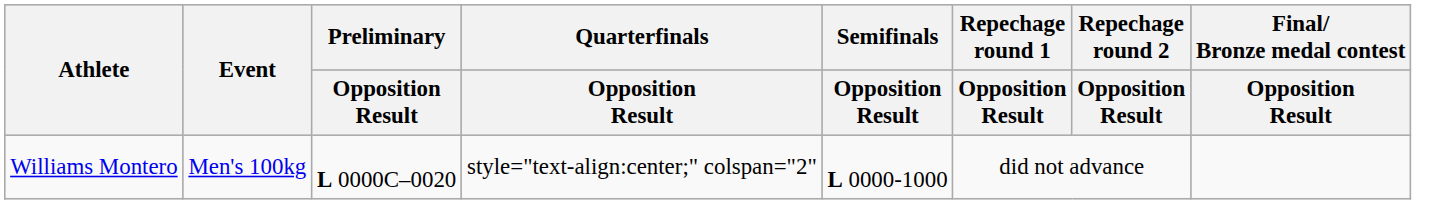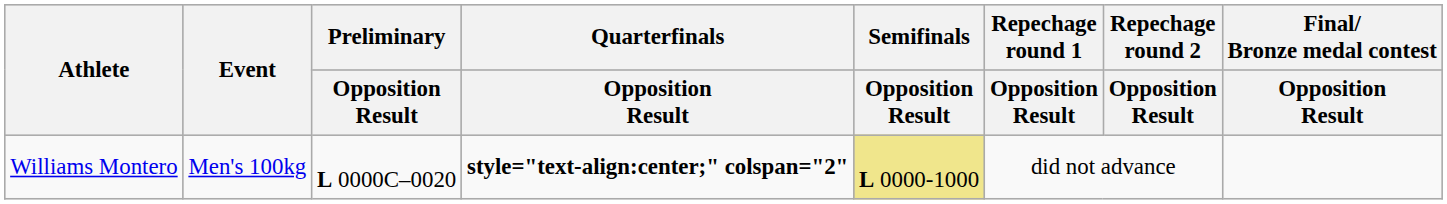(642, 166) normal -> (658, 166) bold
(888, 180) no background -> (919, 180) khaki background
